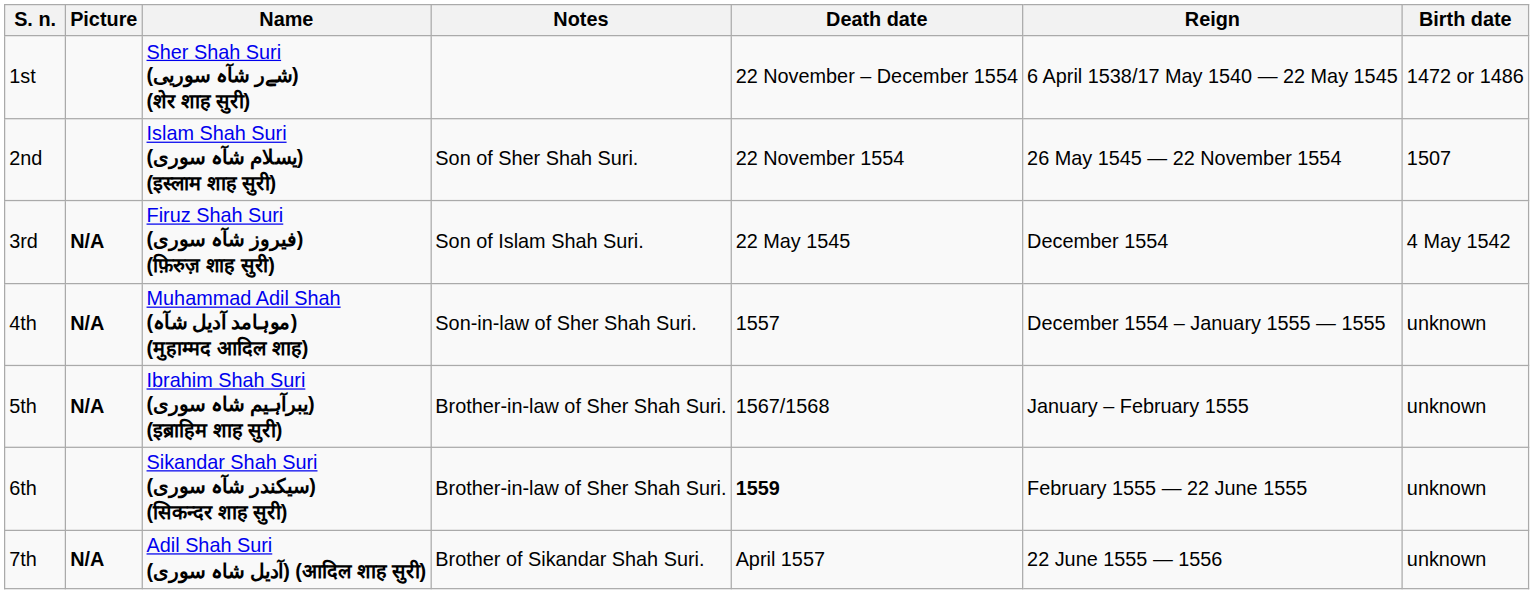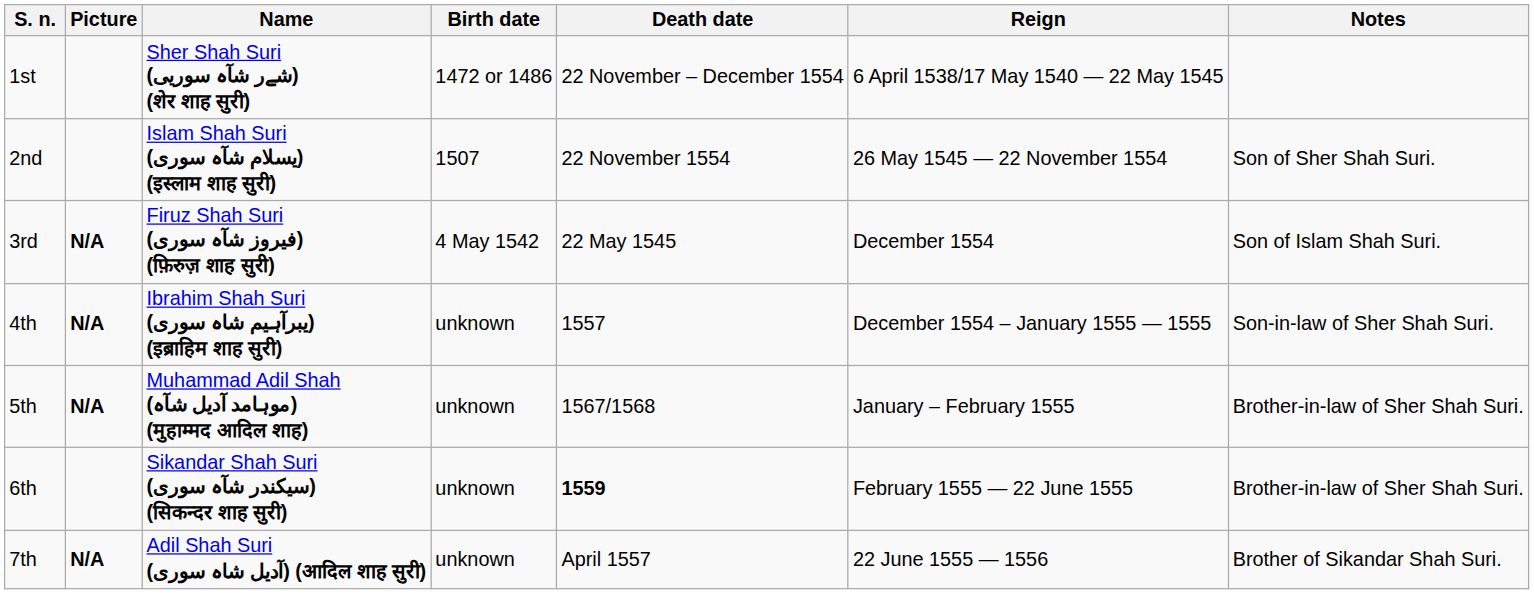columns swapped: (1465, 20) <-> (581, 20)
(244, 323) Muhammad Adil Shah (موہامد آدیل شآہ) (मुहाम्मद आदिल शाह) -> (231, 323) Ibrahim Shah Suri (یبرآہیم شاہ سوری) (इब्राहिम शाह सुरी)
(231, 405) Ibrahim Shah Suri (یبرآہیم شاہ سوری) (इब्राहिम शाह सुरी) -> (244, 405) Muhammad Adil Shah (موہامد آدیل شآہ) (मुहाम्मद आदिल शाह)
